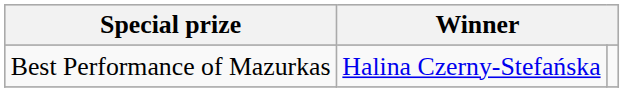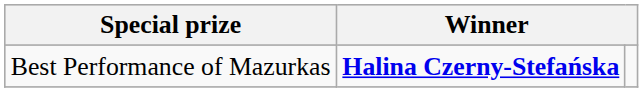(471, 65) normal -> (481, 65) bold
